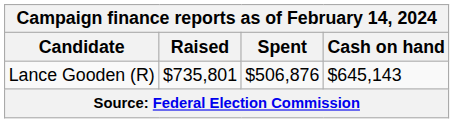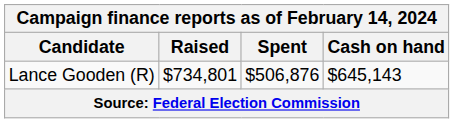(200, 74) $735,801 -> (200, 74) $734,801
